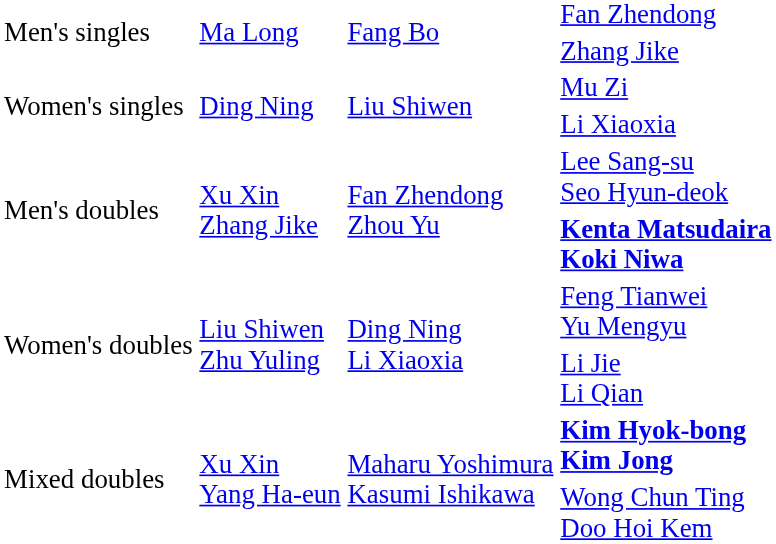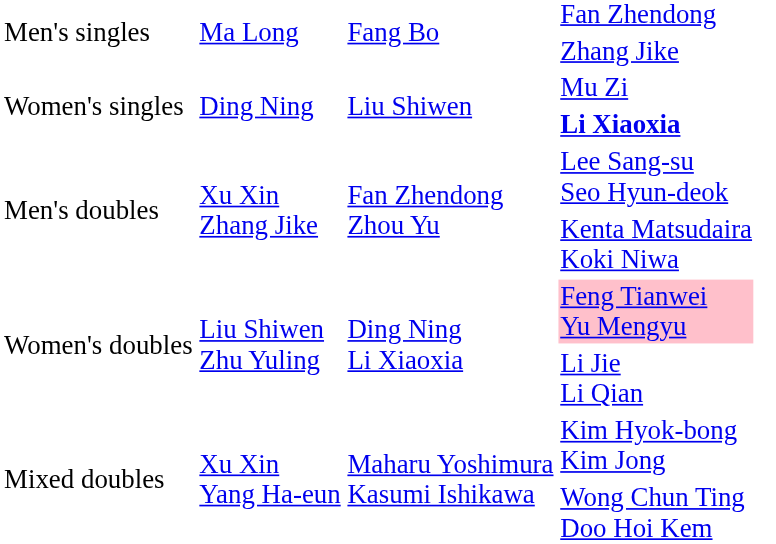(618, 124) normal -> (620, 124) bold
(666, 243) bold -> (656, 243) normal
(634, 311) no background -> (634, 311) pink background
(653, 445) bold -> (649, 445) normal
